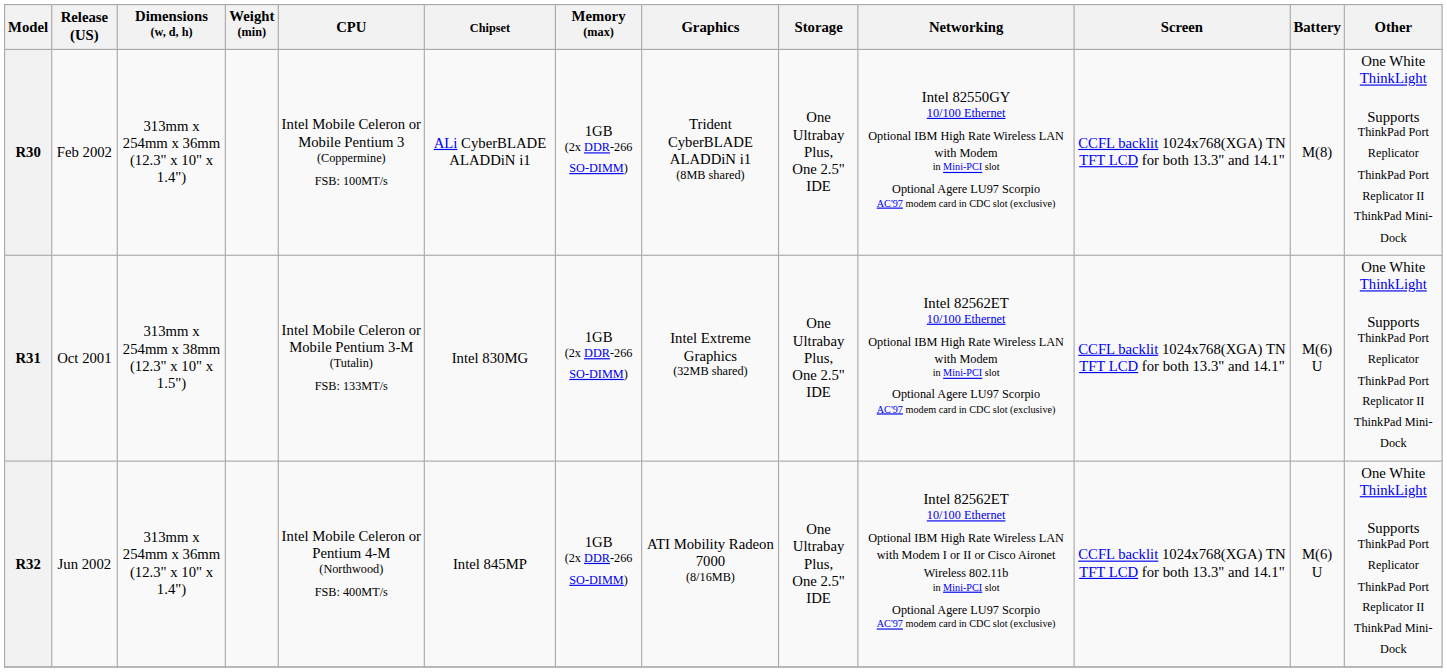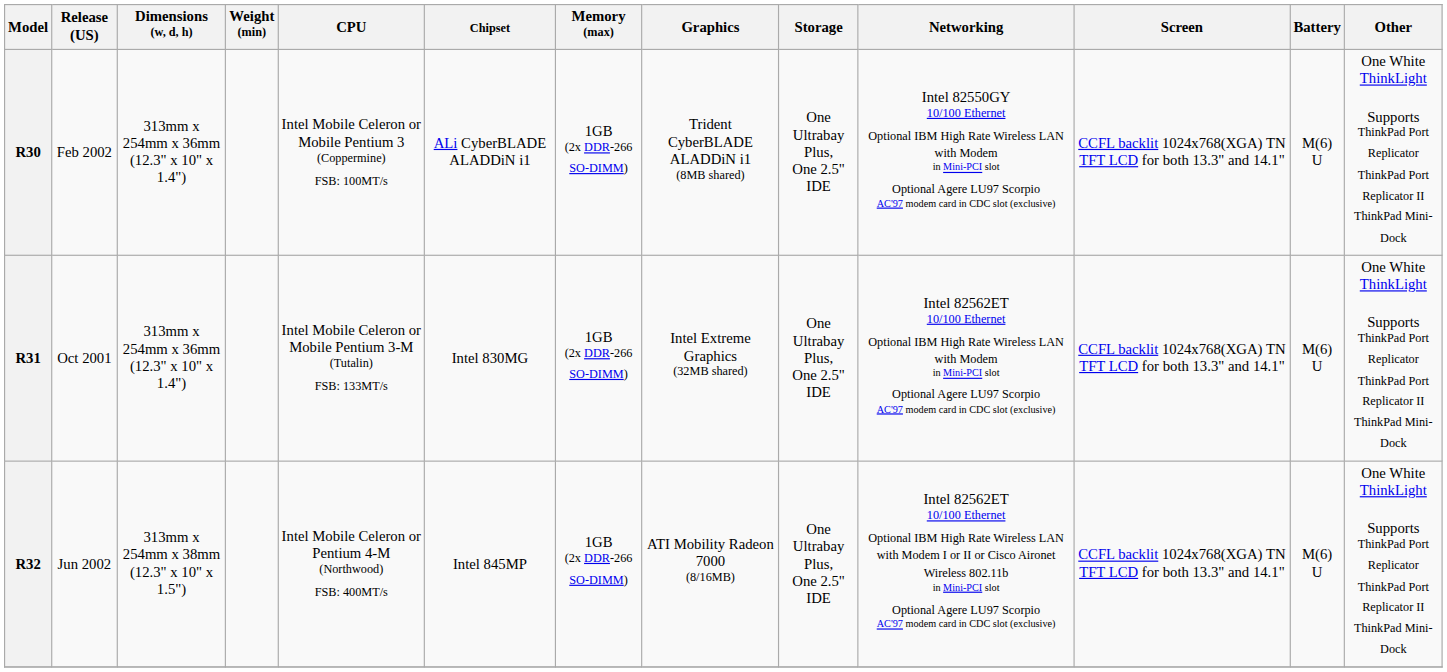(1317, 152) M(8) -> (1317, 152) M(6) U
(171, 358) 313mm x 254mm x 38mm (12.3" x 10" x 1.5") -> (171, 358) 313mm x 254mm x 36mm (12.3" x 10" x 1.4")
(171, 564) 313mm x 254mm x 36mm (12.3" x 10" x 1.4") -> (171, 564) 313mm x 254mm x 38mm (12.3" x 10" x 1.5")
